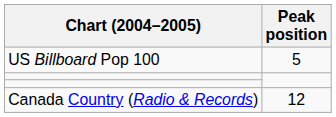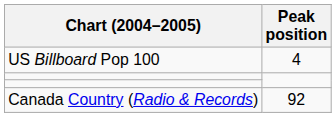(296, 60) 5 -> (296, 60) 4
(296, 99) 12 -> (296, 99) 92
